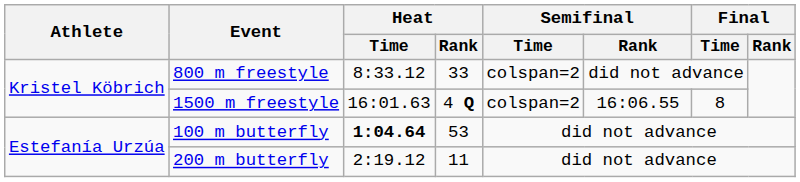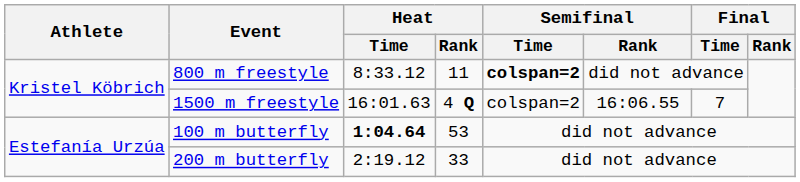(458, 74) 33 -> (458, 74) 11
(533, 74) normal -> (533, 74) bold
(720, 103) 8 -> (720, 103) 7
(458, 161) 11 -> (458, 161) 33
